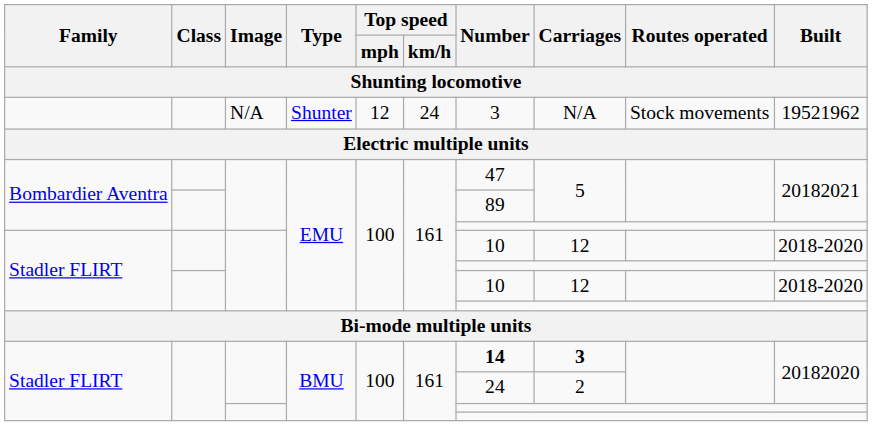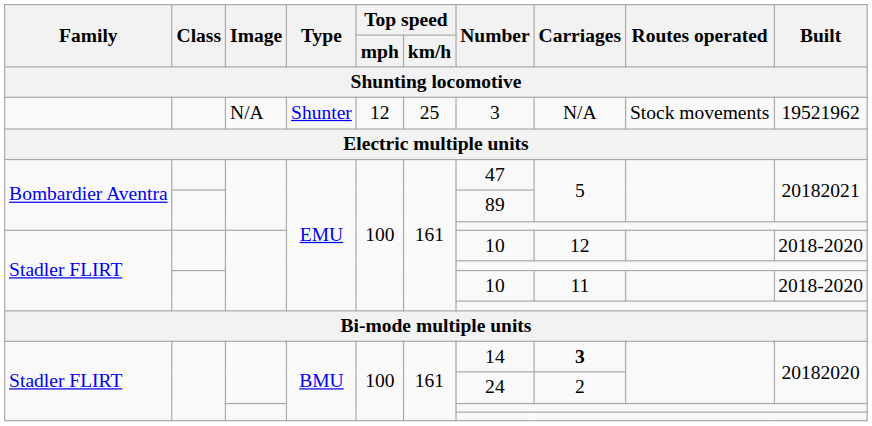(429, 112) 24 -> (429, 112) 25
(580, 285) 12 -> (580, 285) 11
(495, 356) bold -> (495, 356) normal
